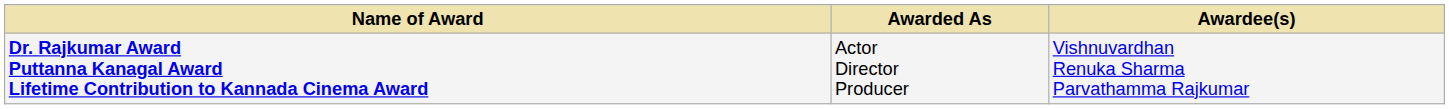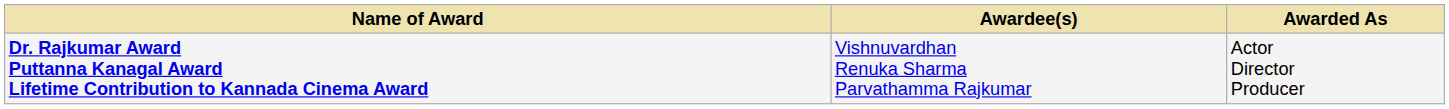columns swapped: (1246, 18) <-> (940, 18)
